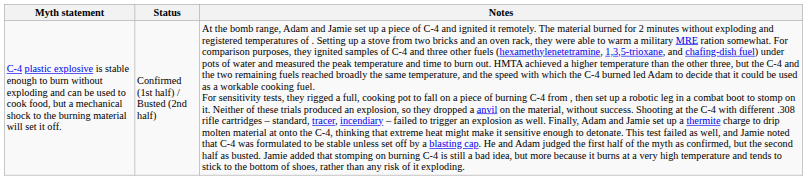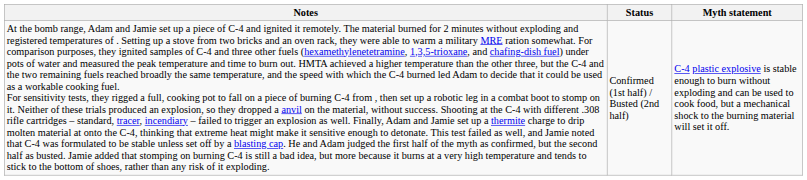columns swapped: (70, 12) <-> (501, 12)
